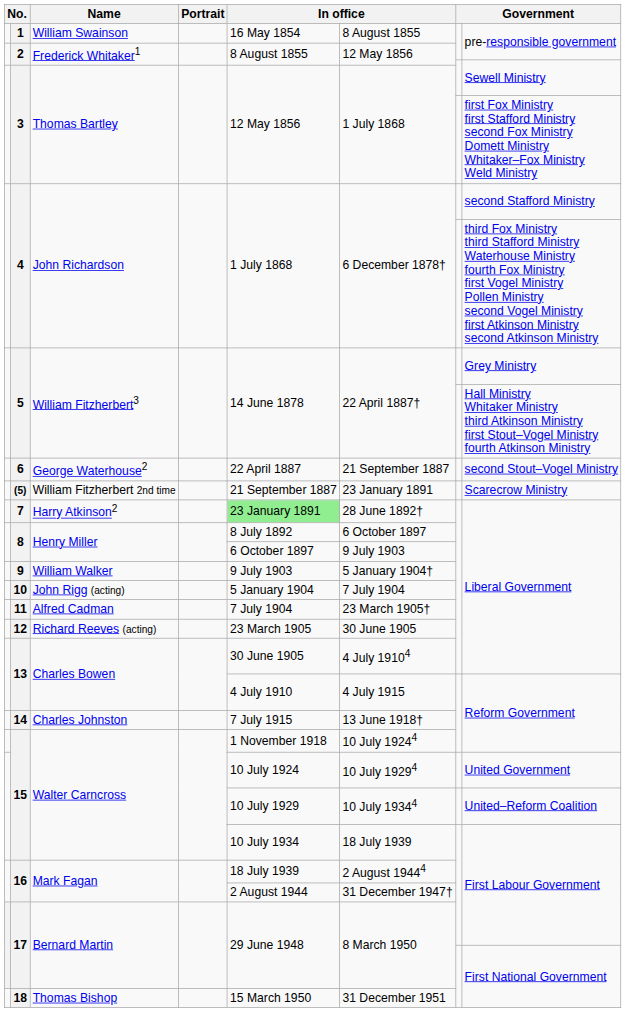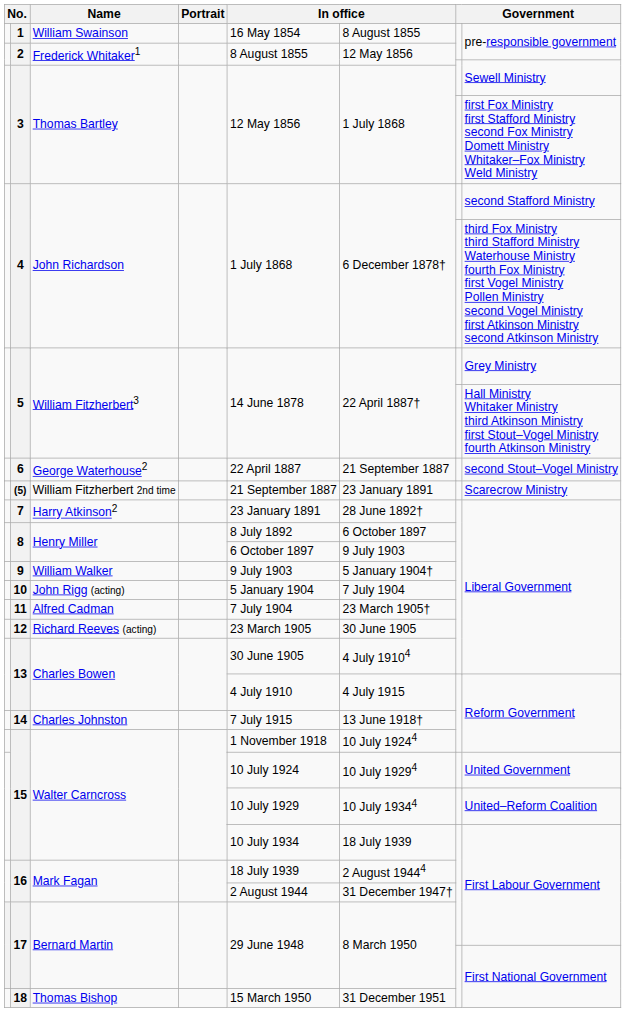(275, 511) lightgreen background -> (275, 511) no background
